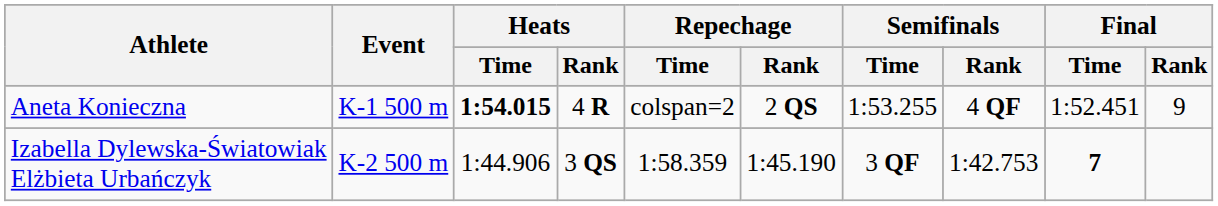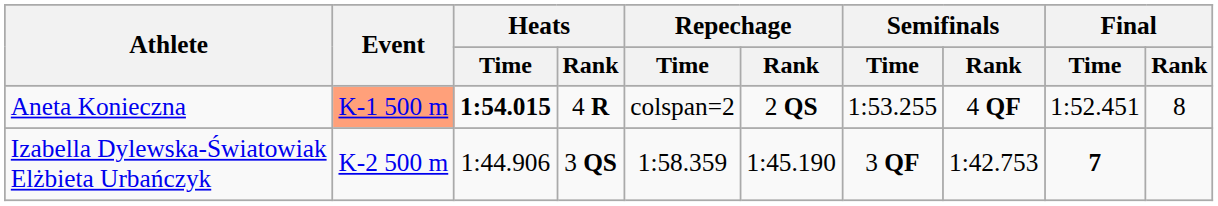(393, 107) no background -> (393, 107) lightsalmon background
(1179, 107) 9 -> (1179, 107) 8
